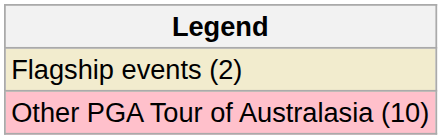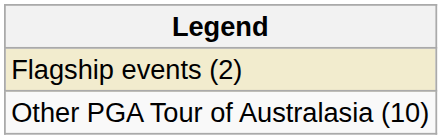(220, 113) pink background -> (220, 113) no background
